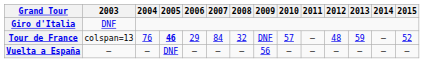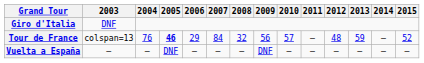(265, 38) DNF -> (265, 38) 56
(265, 51) 56 -> (265, 51) DNF
